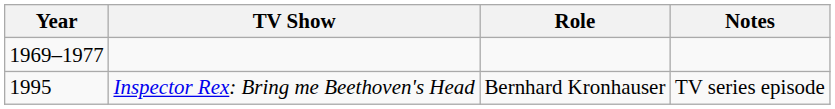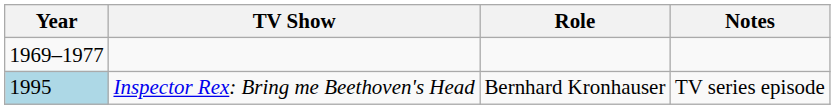(30, 87) no background -> (30, 87) lightblue background
